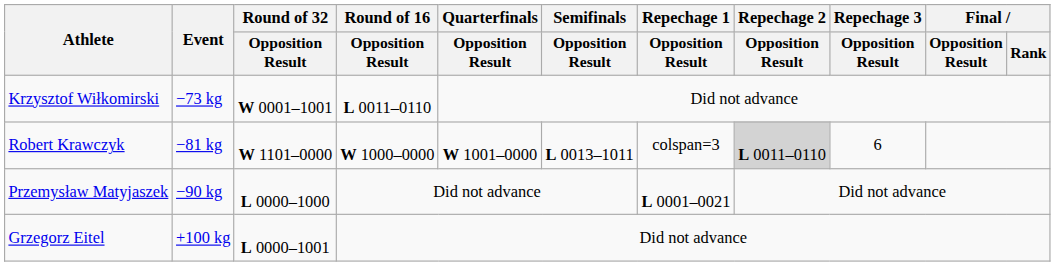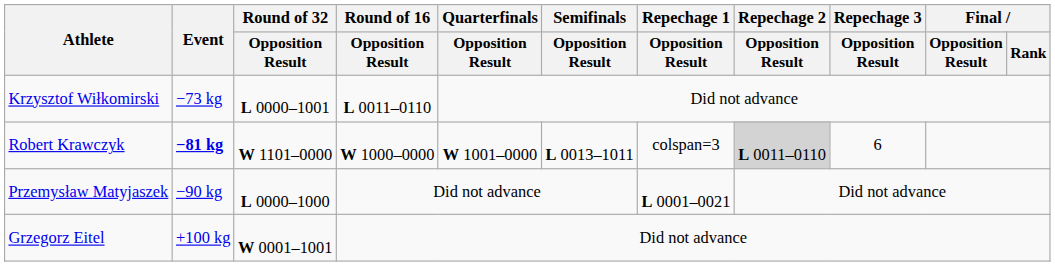(285, 108) W 0001–1001 -> (285, 108) L 0000–1001
(199, 145) normal -> (200, 145) bold
(285, 248) L 0000–1001 -> (285, 248) W 0001–1001
